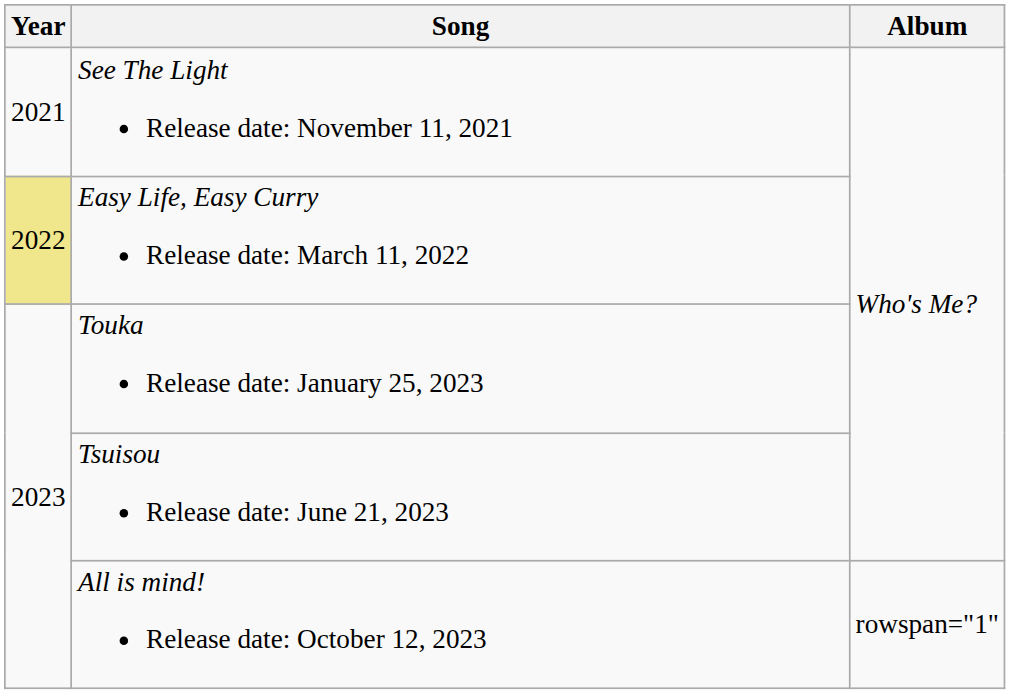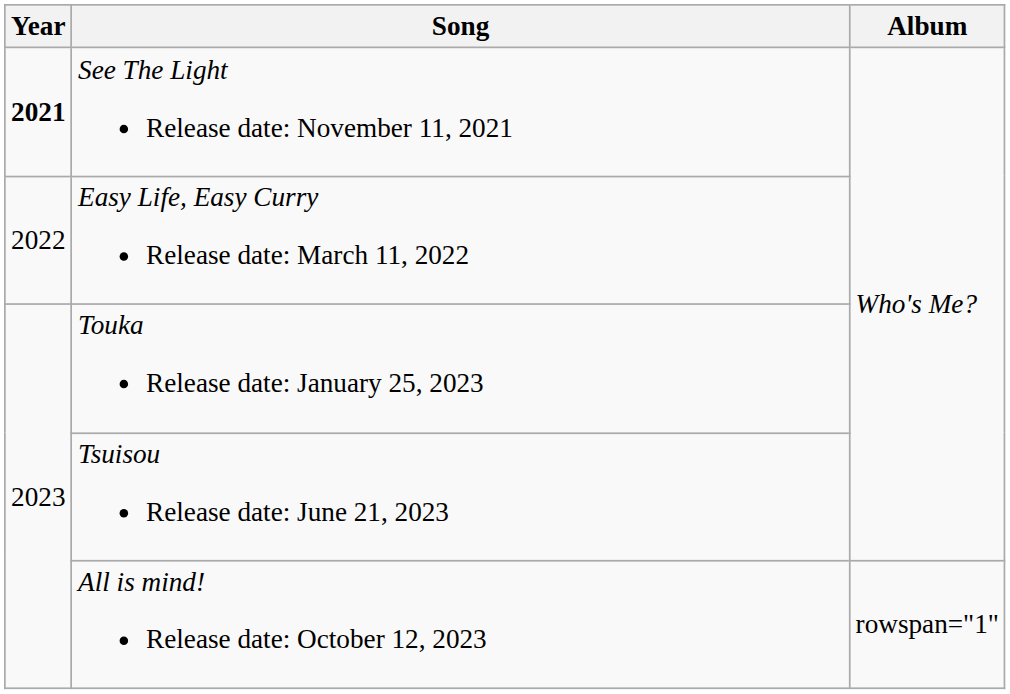(38, 111) normal -> (38, 111) bold
(38, 239) khaki background -> (38, 239) no background
